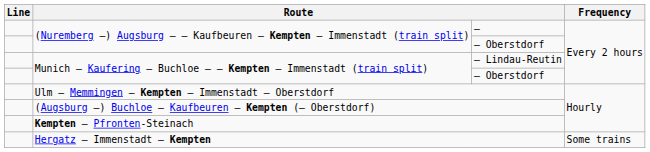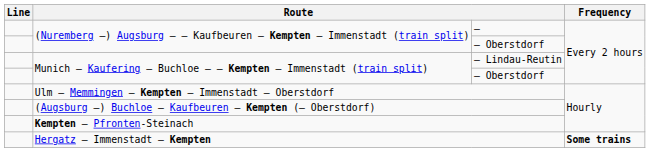(599, 139) normal -> (599, 139) bold
